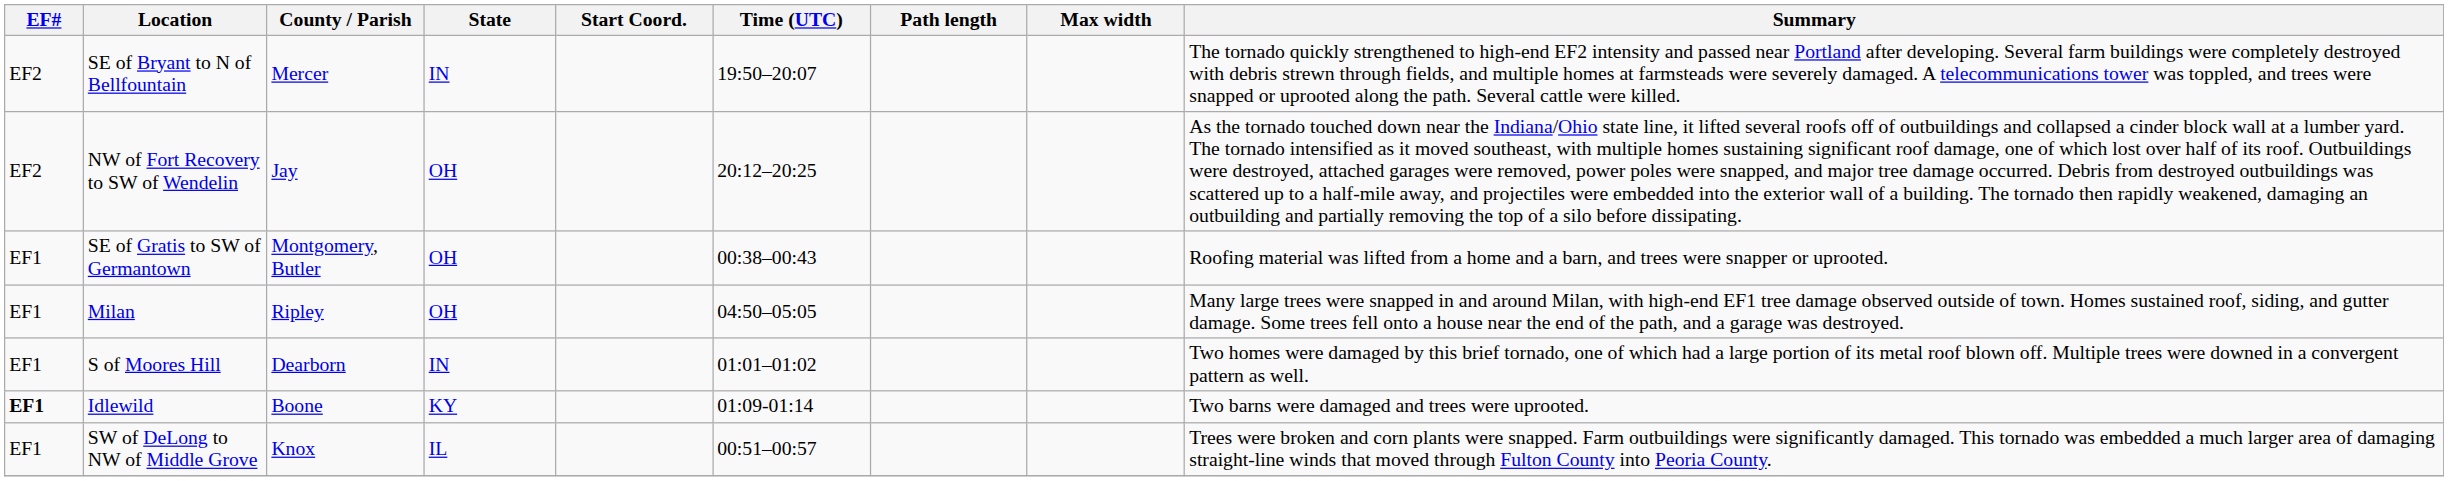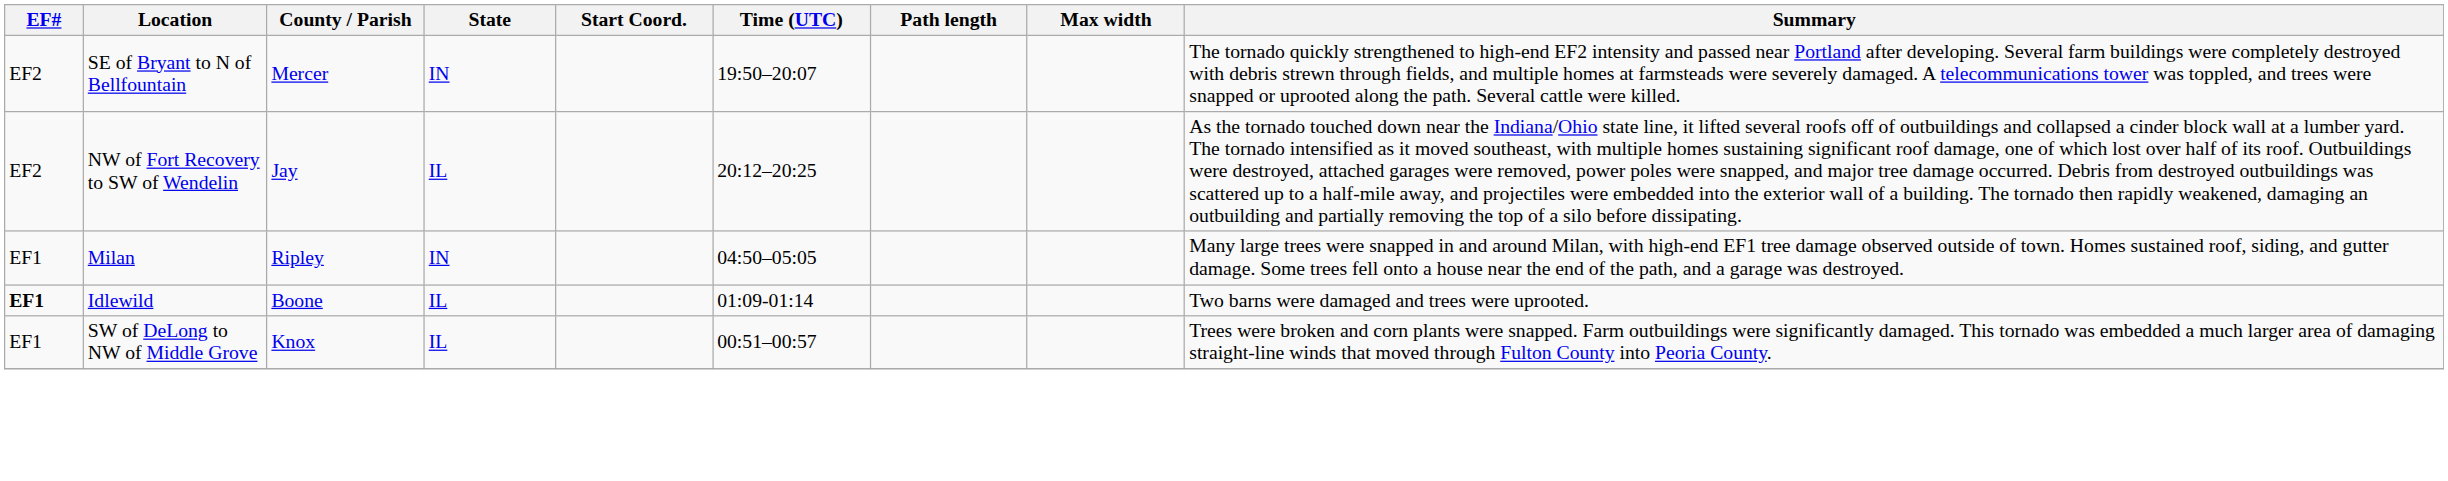(443, 171) OH -> (438, 171) IL
- row: (174, 257)
(443, 311) OH -> (439, 257) IN
- row: (154, 364)
(443, 406) KY -> (438, 299) IL
